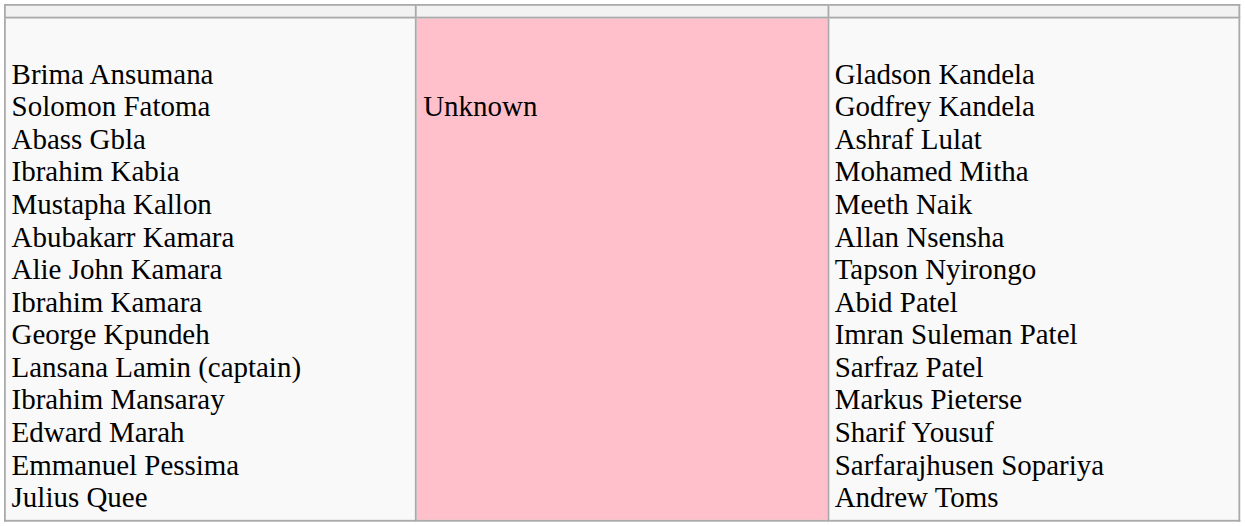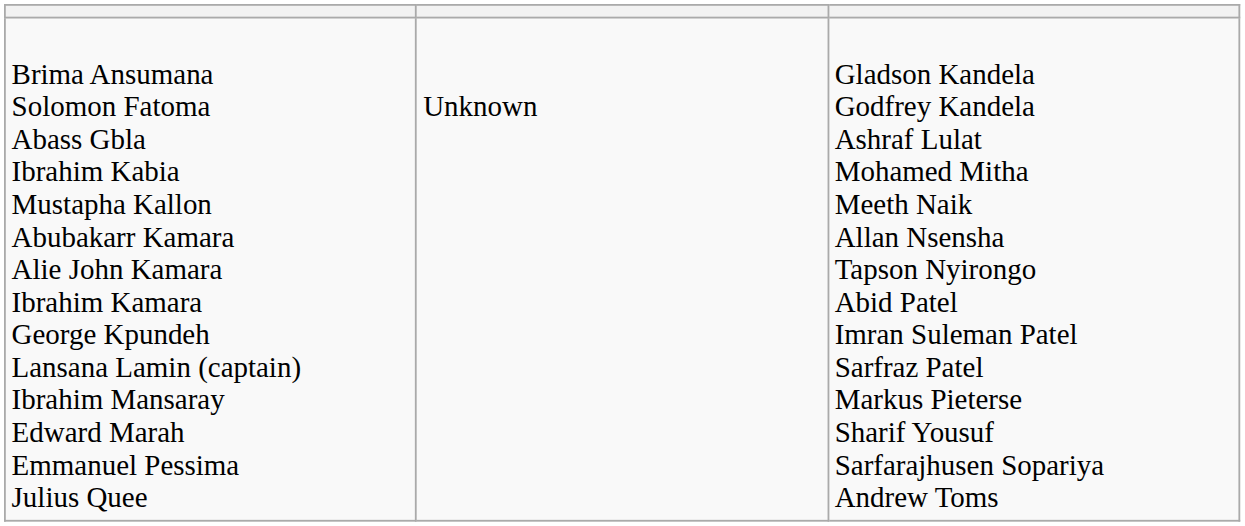(480, 105) pink background -> (480, 105) no background
